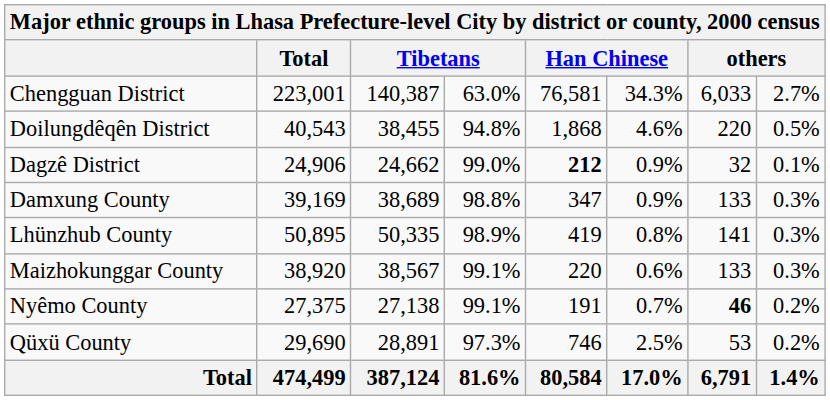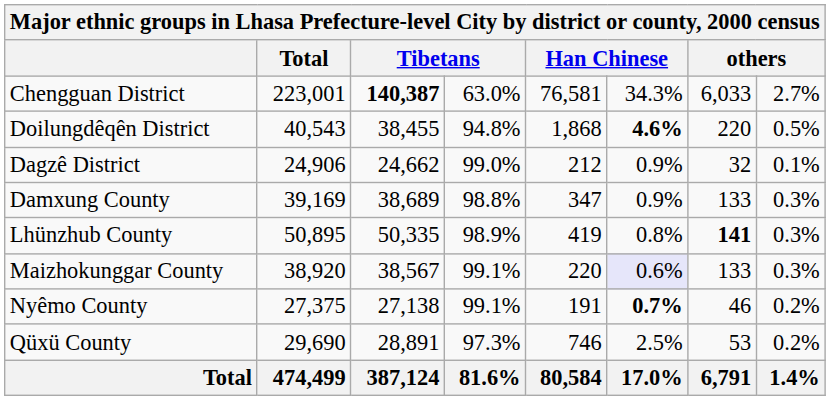(403, 93) normal -> (403, 93) bold
(659, 128) normal -> (658, 128) bold
(585, 164) bold -> (585, 164) normal
(734, 235) normal -> (734, 235) bold
(659, 270) no background -> (659, 270) lavender background
(659, 306) normal -> (658, 306) bold
(740, 306) bold -> (740, 306) normal
